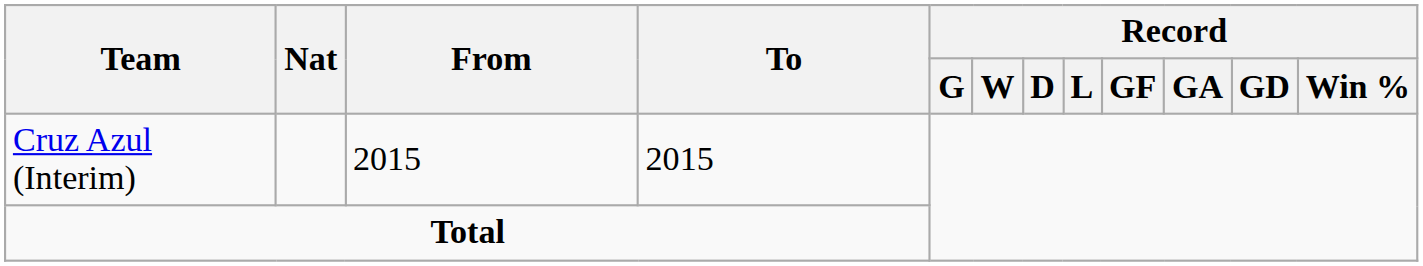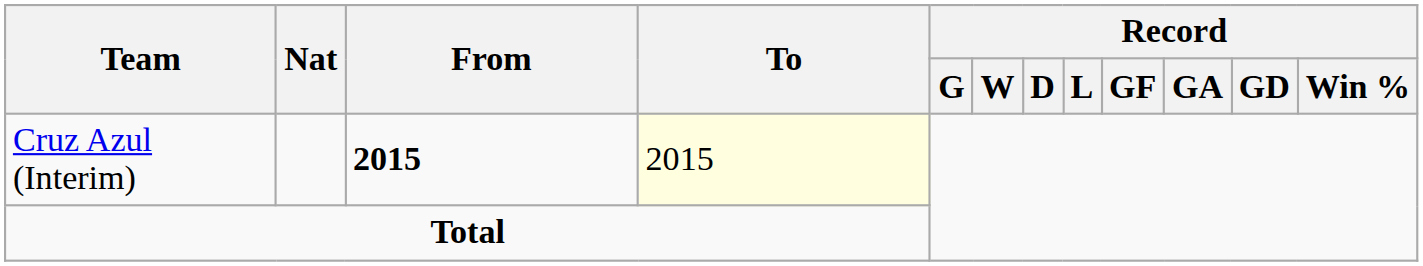(387, 158) normal -> (387, 158) bold
(680, 158) no background -> (680, 158) lightyellow background
